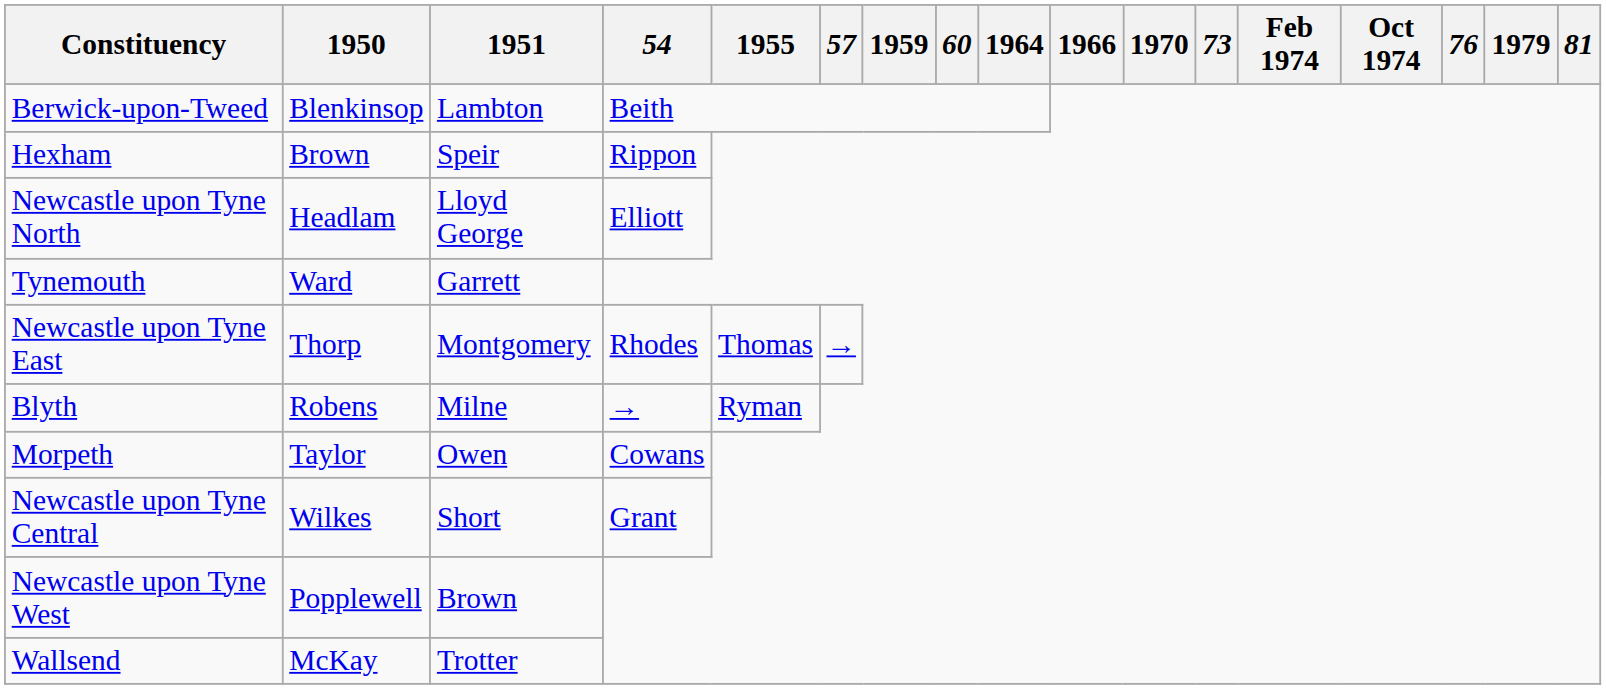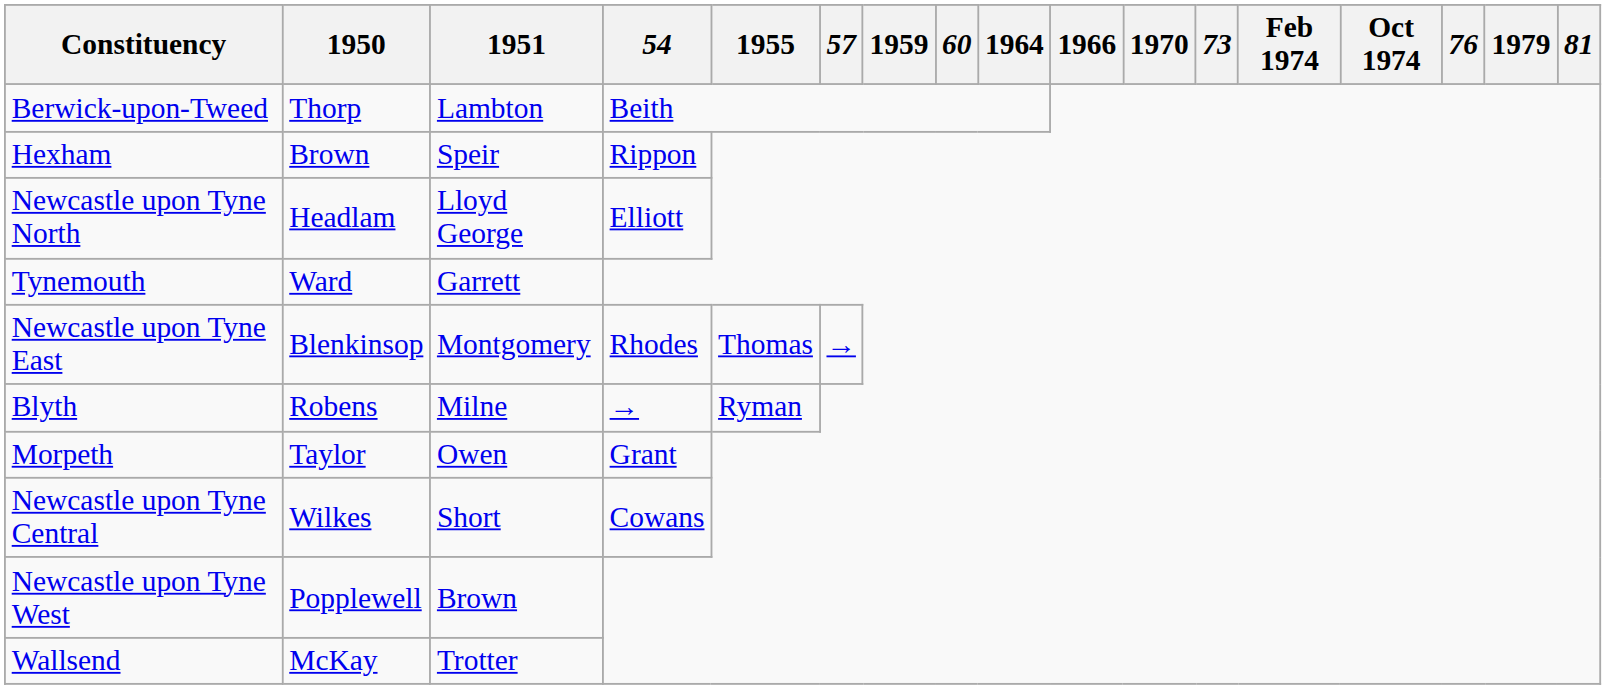(356, 107) Blenkinsop -> (325, 107) Thorp
(325, 344) Thorp -> (356, 344) Blenkinsop
(657, 454) Cowans -> (643, 454) Grant
(643, 517) Grant -> (657, 517) Cowans
